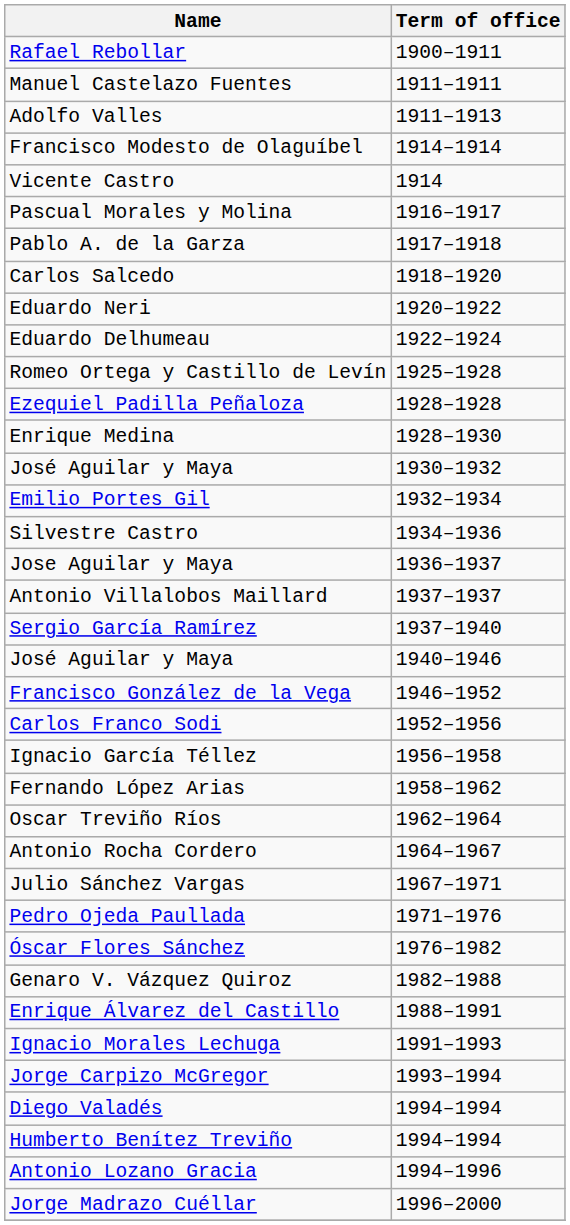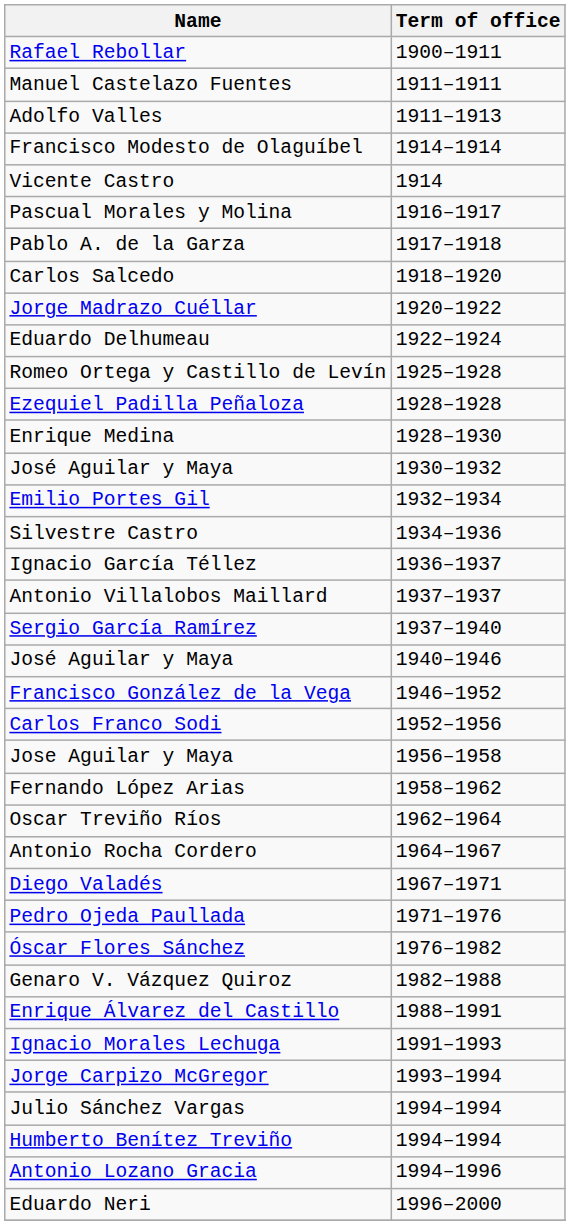(80, 309) Eduardo Neri -> (133, 309) Jorge Madrazo Cuéllar
(121, 565) Jose Aguilar y Maya -> (133, 565) Ignacio García Téllez
(133, 757) Ignacio García Téllez -> (121, 757) Jose Aguilar y Maya
(127, 885) Julio Sánchez Vargas -> (86, 885) Diego Valadés
(86, 1109) Diego Valadés -> (127, 1109) Julio Sánchez Vargas
(133, 1204) Jorge Madrazo Cuéllar -> (80, 1204) Eduardo Neri
